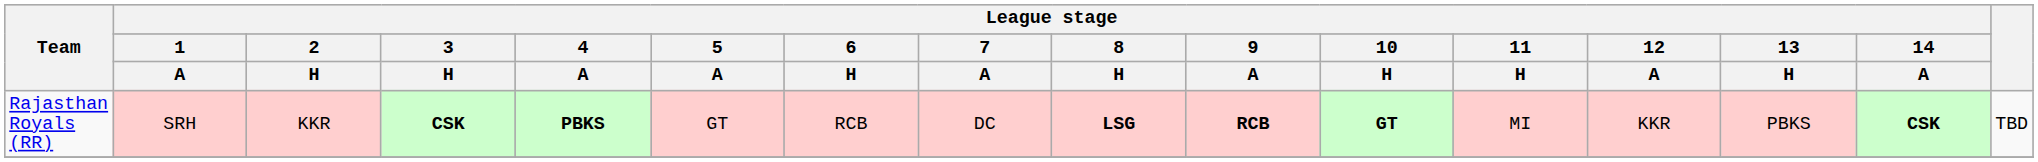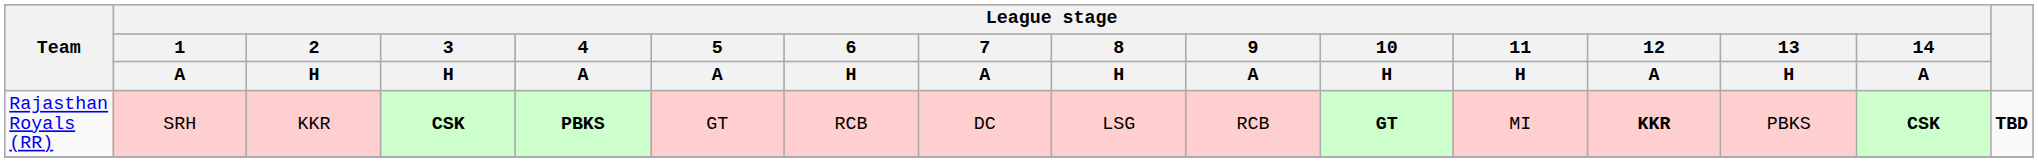(1119, 124) bold -> (1119, 124) normal
(1253, 124) bold -> (1253, 124) normal
(1654, 124) normal -> (1654, 124) bold
(2012, 124) normal -> (2012, 124) bold
